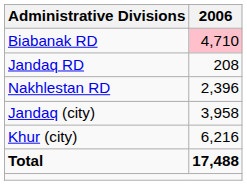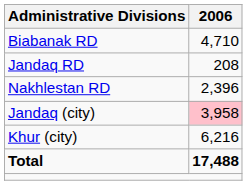(220, 40) pink background -> (220, 40) no background
(220, 112) no background -> (220, 112) pink background
